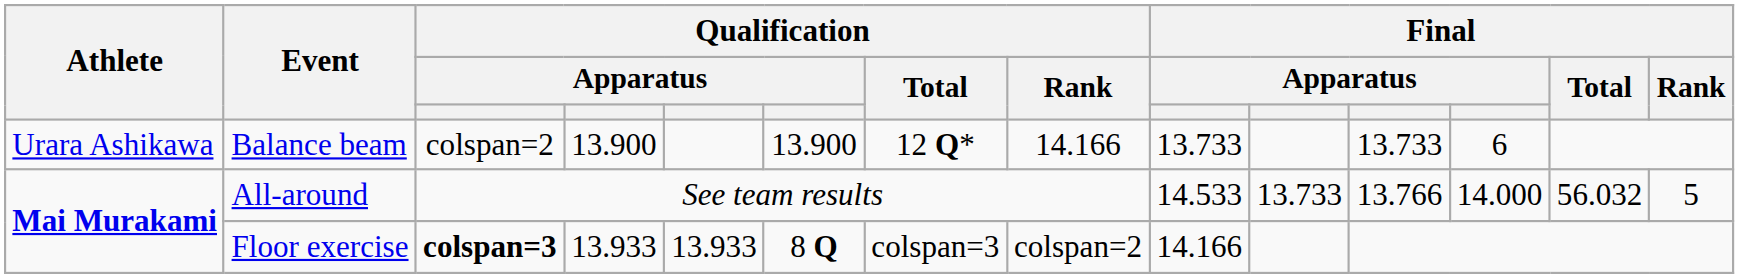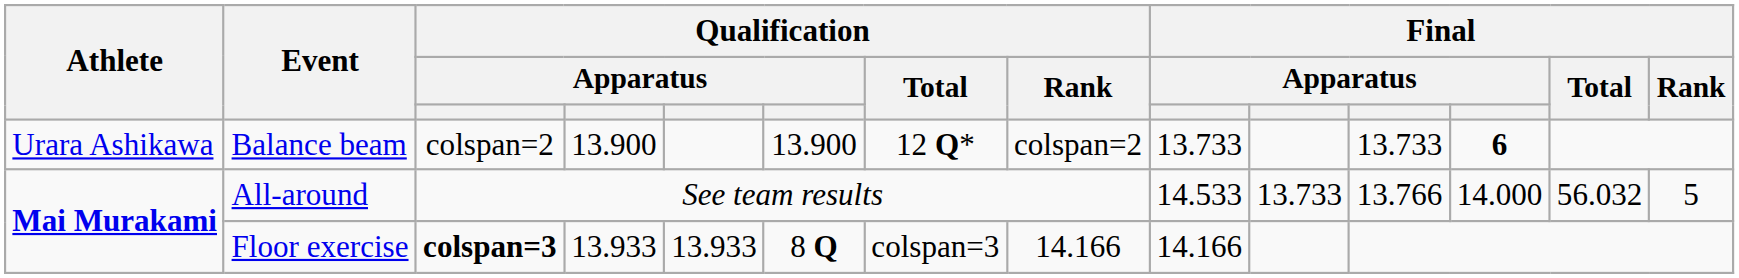(1078, 144) 14.166 -> (1078, 144) colspan=2
(1500, 144) normal -> (1500, 144) bold
(1078, 246) colspan=2 -> (1078, 246) 14.166
